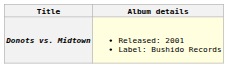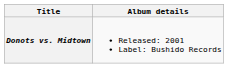(158, 45) lightyellow background -> (158, 45) no background
